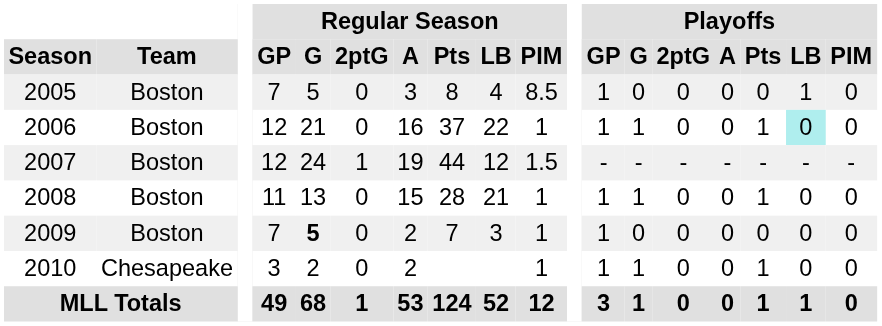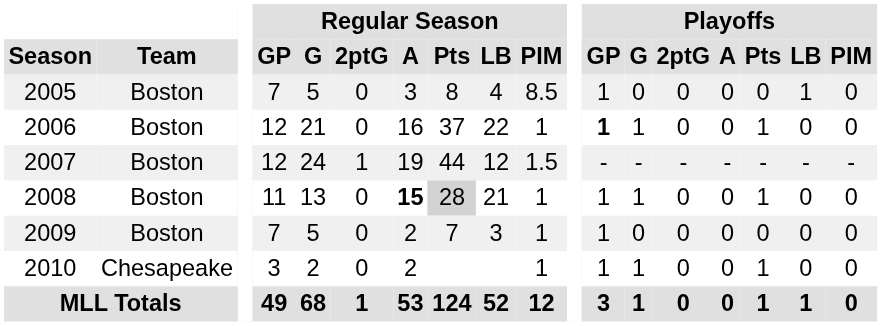(604, 127) normal -> (604, 127) bold
(806, 127) paleturquoise background -> (806, 127) no background
(410, 197) normal -> (410, 197) bold
(452, 197) no background -> (452, 197) lightgrey background
(313, 233) bold -> (313, 233) normal
